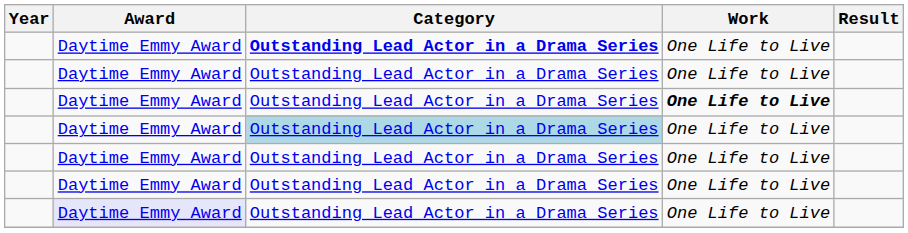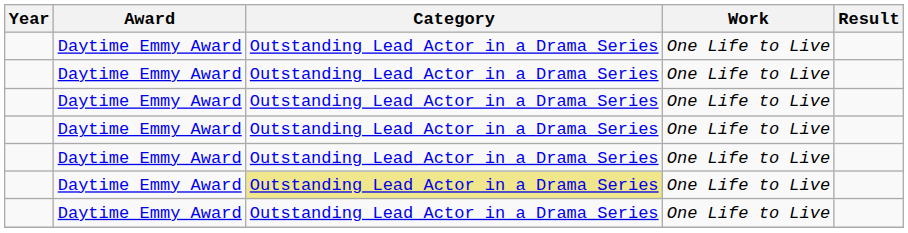(454, 46) bold -> (454, 46) normal
(748, 102) bold -> (748, 102) normal
(454, 130) lightblue background -> (454, 130) no background
(454, 185) no background -> (454, 185) khaki background
(150, 213) lavender background -> (150, 213) no background
